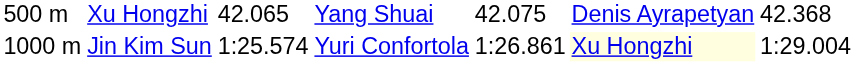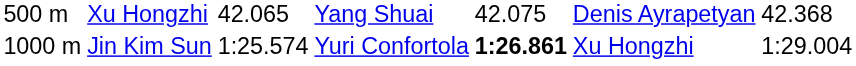(520, 46) normal -> (521, 46) bold
(632, 46) lightyellow background -> (633, 46) no background
